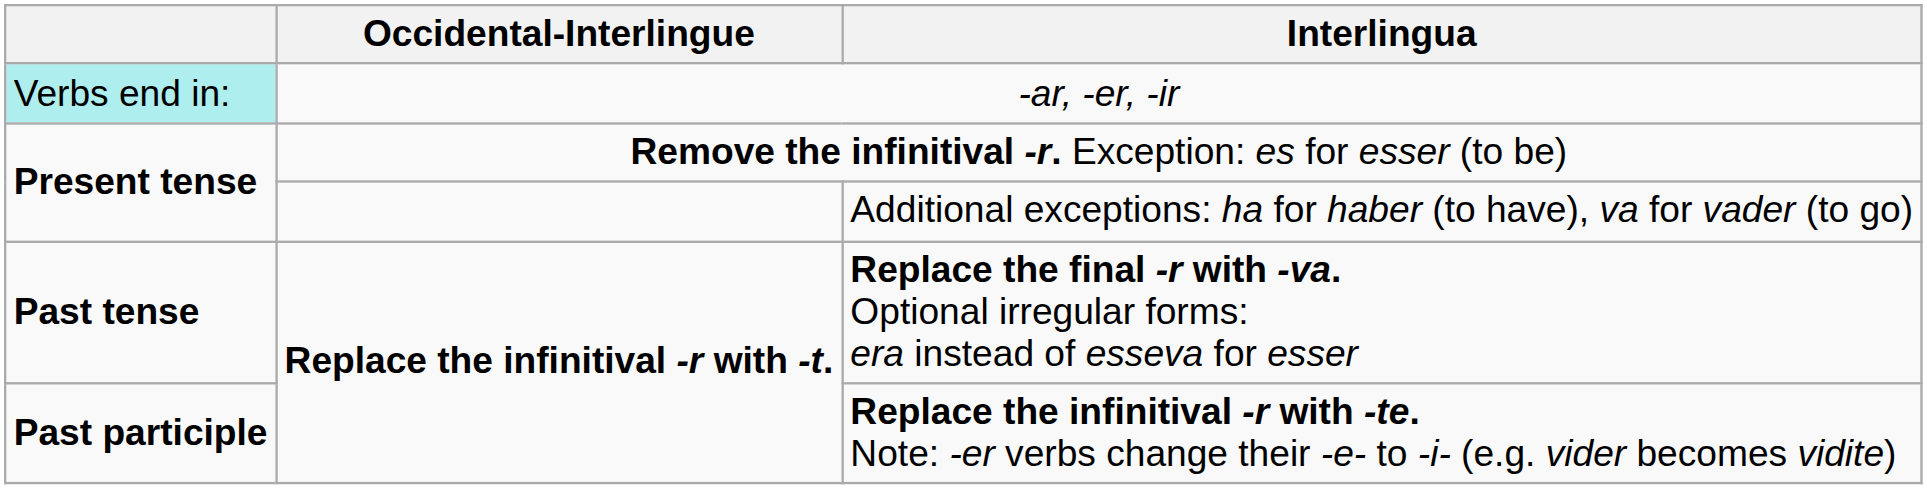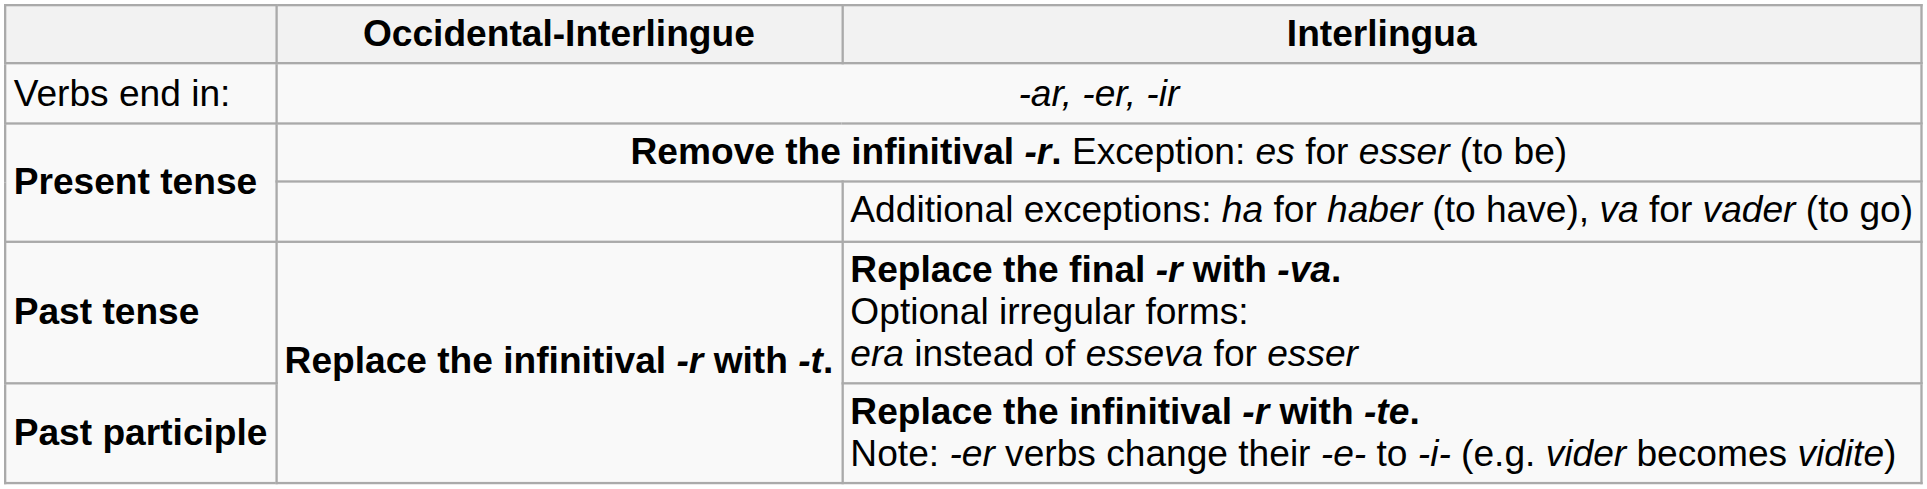(122, 92) paleturquoise background -> (122, 92) no background
